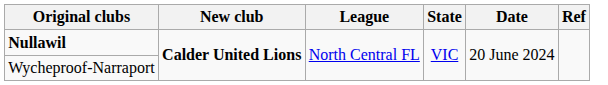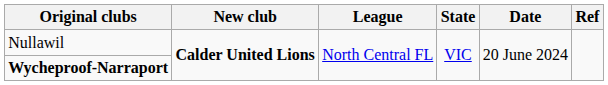(37, 42) bold -> (36, 42) normal
(81, 67) normal -> (88, 67) bold
